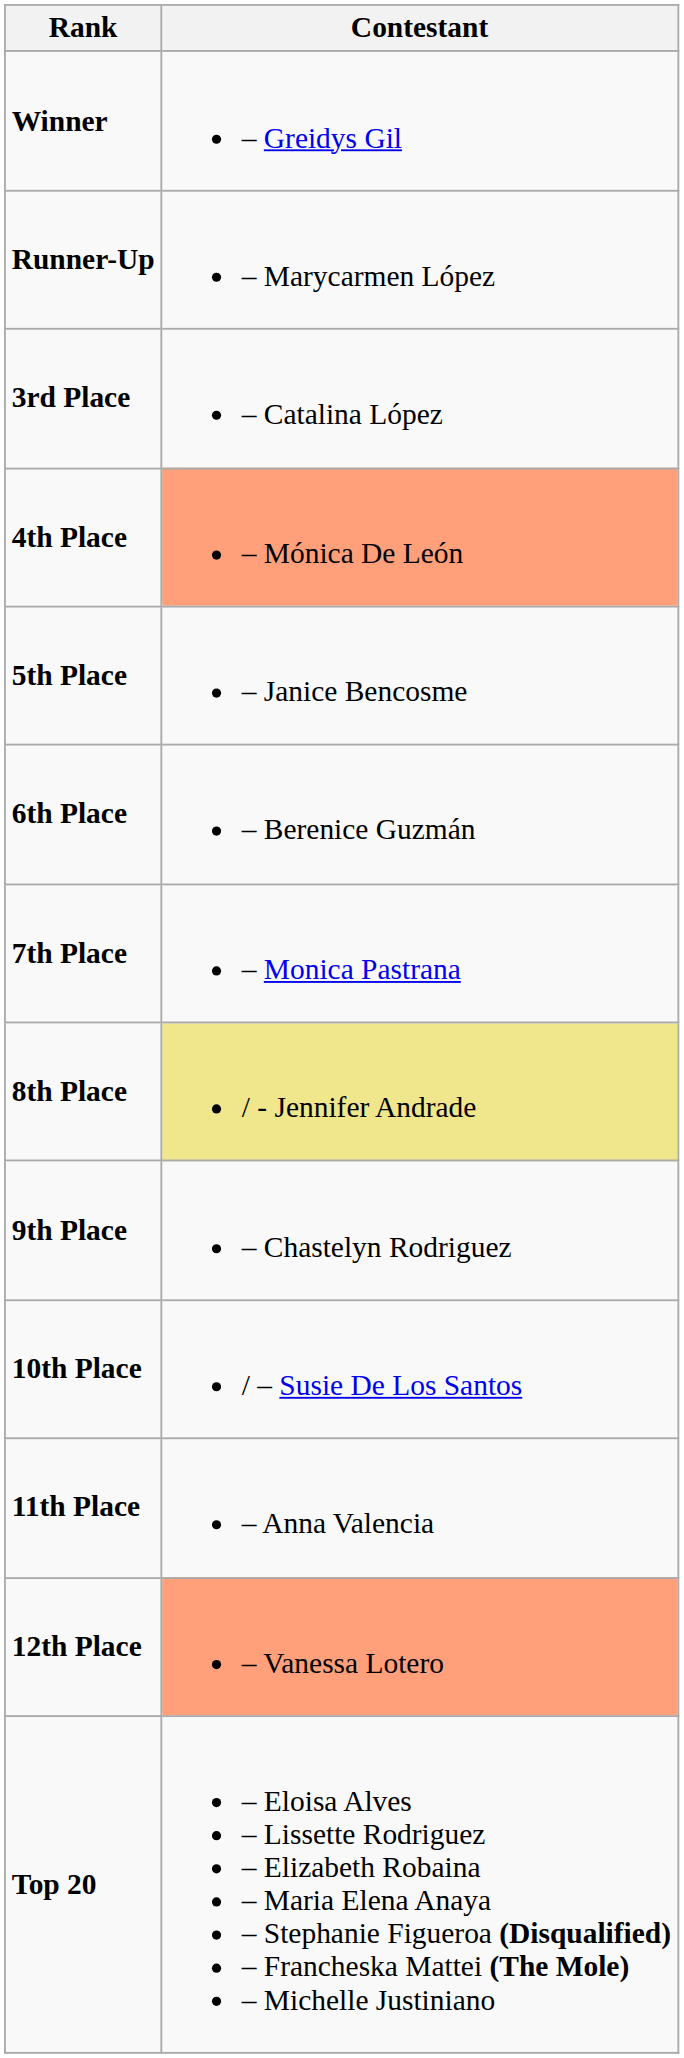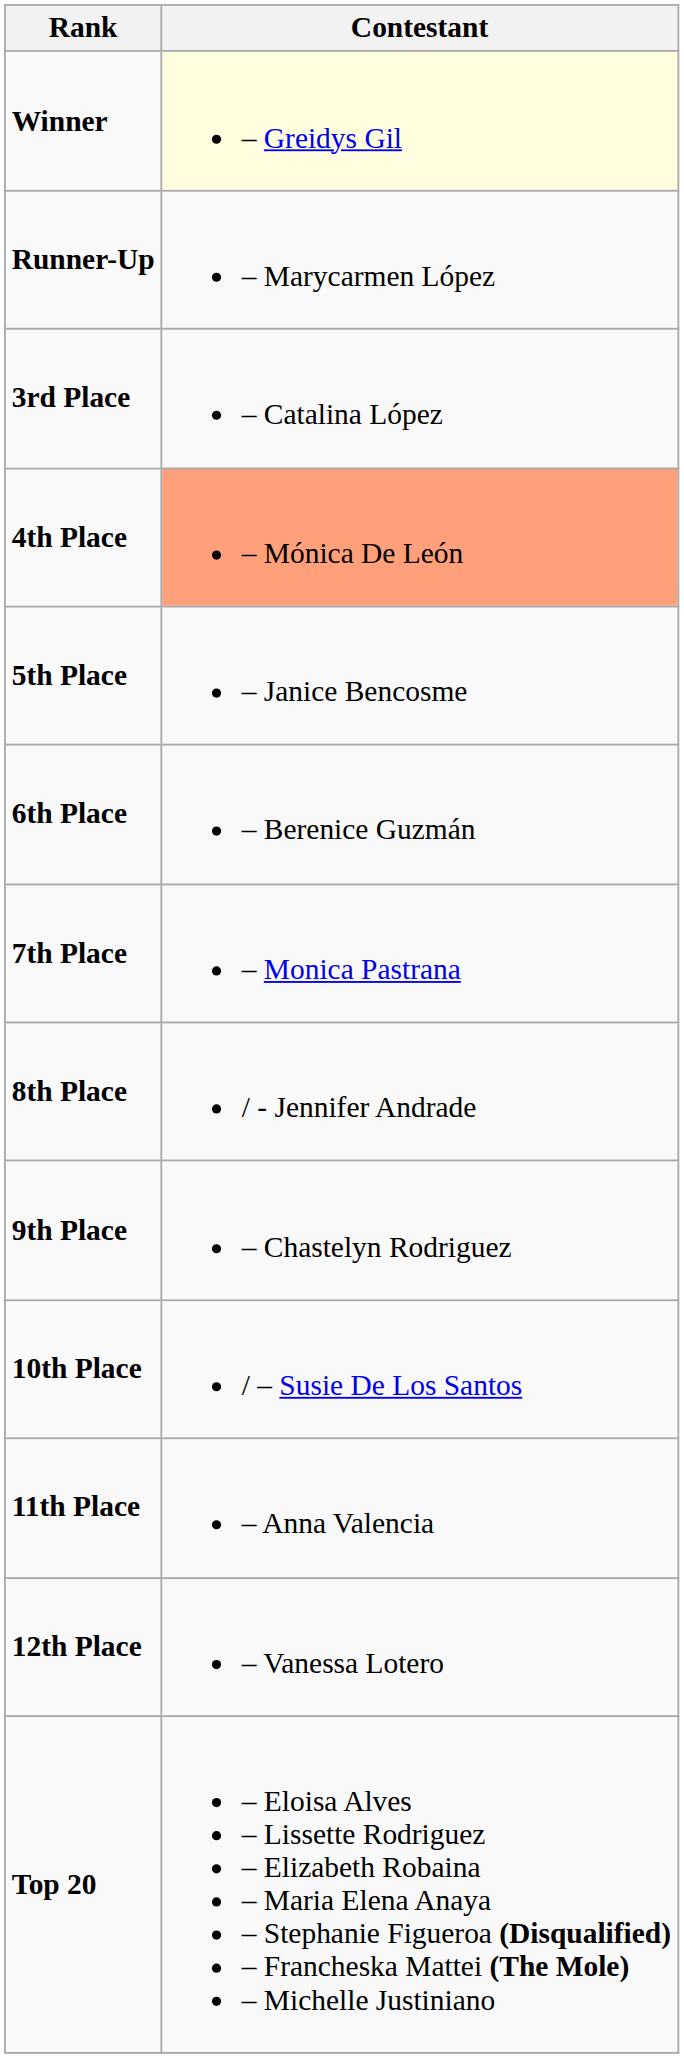(420, 138) no background -> (420, 138) lightyellow background
(420, 1108) khaki background -> (420, 1108) no background
(420, 1663) lightsalmon background -> (420, 1663) no background
